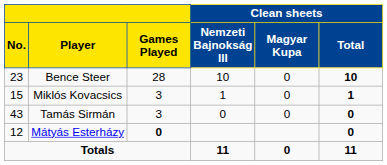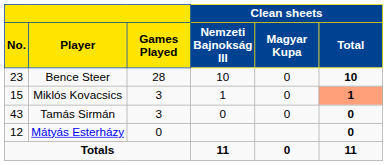(351, 95) no background -> (351, 95) lightsalmon background
(159, 132) bold -> (159, 132) normal
